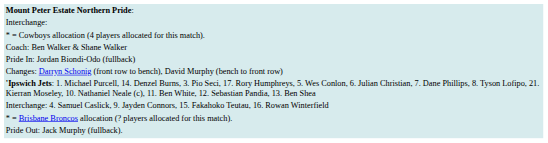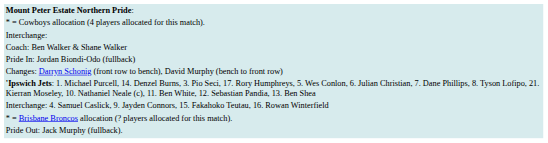(27, 23) Interchange: -> (105, 23) * = Cowboys allocation (4 players allocated for this match).
(105, 35) * = Cowboys allocation (4 players allocated for this match). -> (27, 35) Interchange:
